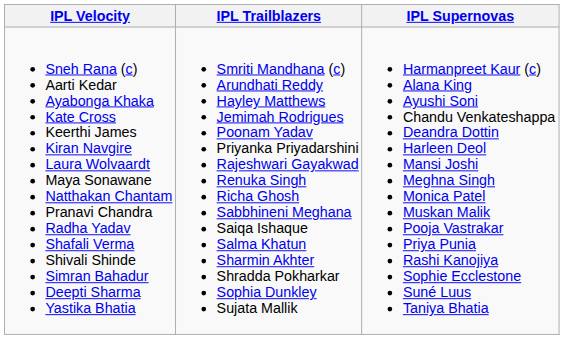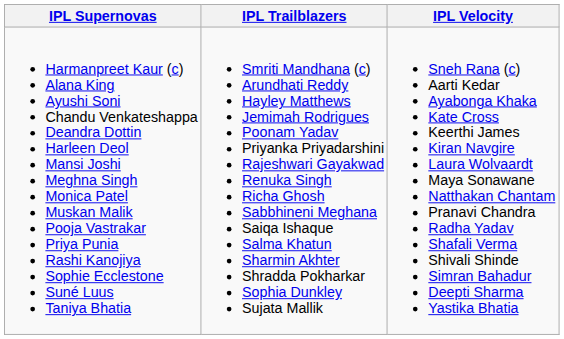columns swapped: (460, 16) <-> (90, 16)
